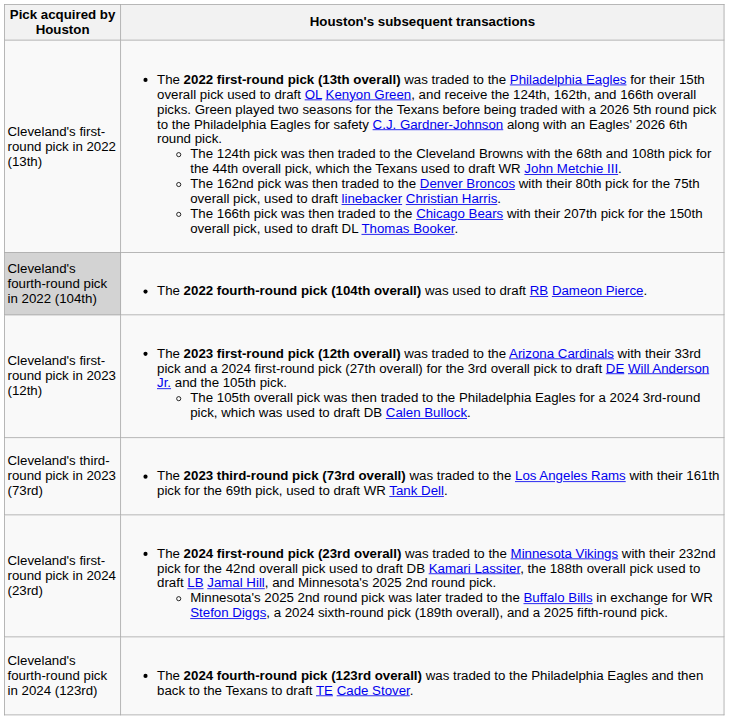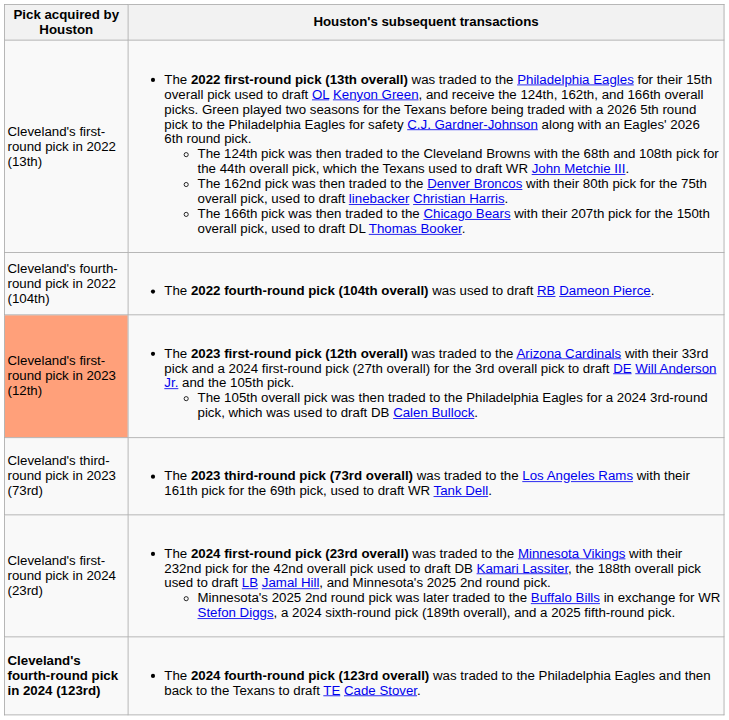(57, 283) lightgrey background -> (63, 283) no background
(62, 376) no background -> (62, 376) lightsalmon background
(57, 675) normal -> (63, 675) bold
